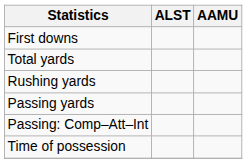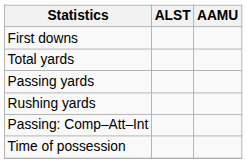rows swapped: (52, 81) <-> (51, 103)
